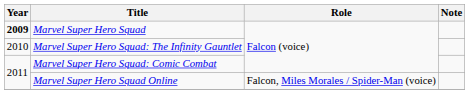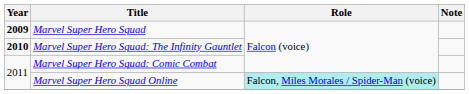(18, 47) normal -> (18, 47) bold
(341, 81) no background -> (341, 81) paleturquoise background
